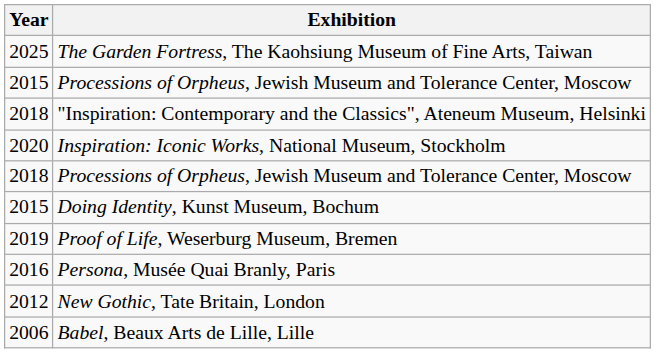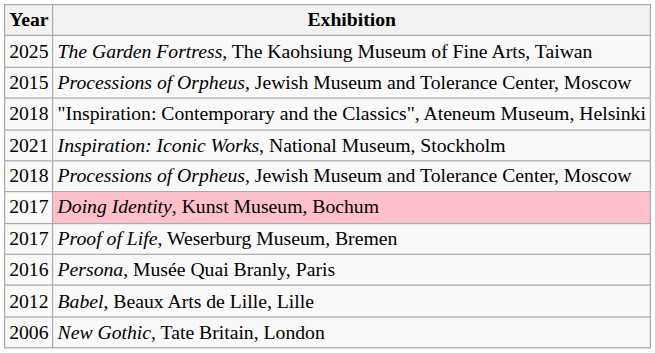(29, 144) 2020 -> (29, 144) 2021
(29, 207) 2015 -> (29, 207) 2017
(218, 207) no background -> (218, 207) pink background
(29, 238) 2019 -> (29, 238) 2017
(191, 301) New Gothic, Tate Britain, London -> (186, 301) Babel, Beaux Arts de Lille, Lille
(186, 332) Babel, Beaux Arts de Lille, Lille -> (191, 332) New Gothic, Tate Britain, London
